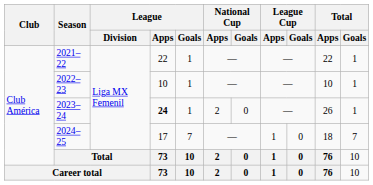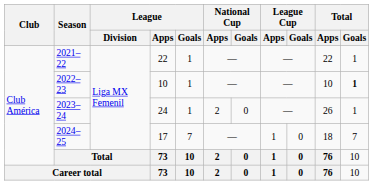(355, 84) normal -> (355, 84) bold
(163, 110) bold -> (163, 110) normal
